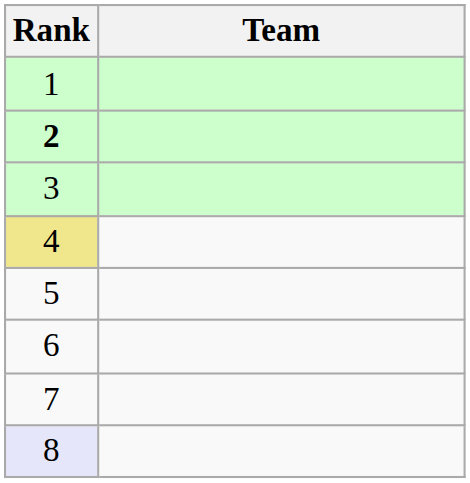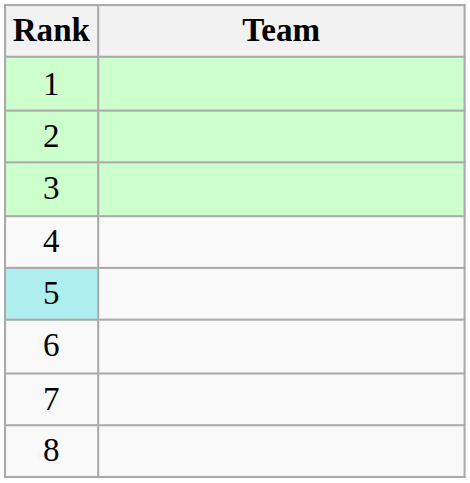(51, 135) bold -> (51, 135) normal
(51, 240) khaki background -> (51, 240) no background
(51, 293) no background -> (51, 293) paleturquoise background
(51, 450) lavender background -> (51, 450) no background
